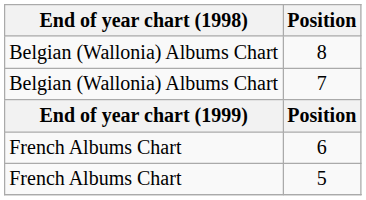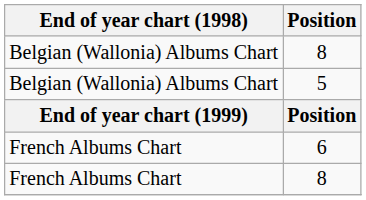(322, 83) 7 -> (322, 83) 5
(322, 178) 5 -> (322, 178) 8
